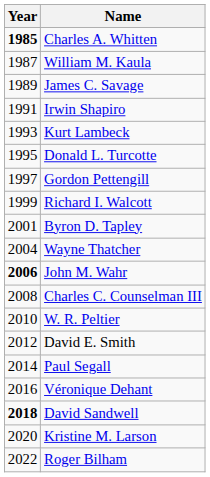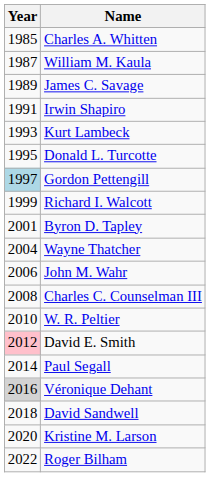(23, 39) bold -> (23, 39) normal
(23, 179) no background -> (23, 179) lightblue background
(23, 272) bold -> (23, 272) normal
(23, 343) no background -> (23, 343) pink background
(23, 389) no background -> (23, 389) lightgrey background
(23, 413) bold -> (23, 413) normal
